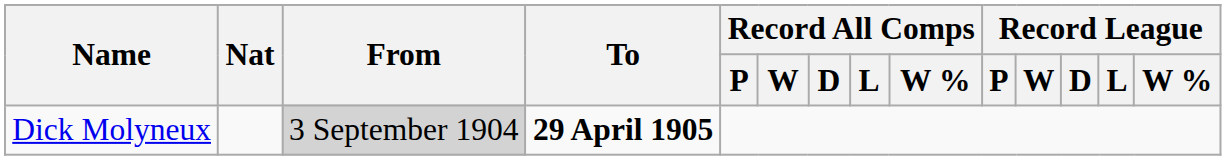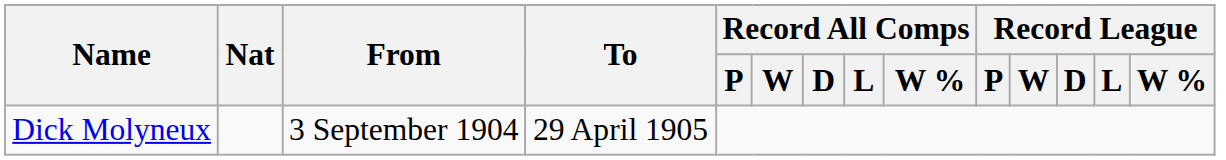(404, 129) lightgrey background -> (404, 129) no background
(623, 129) bold -> (621, 129) normal
